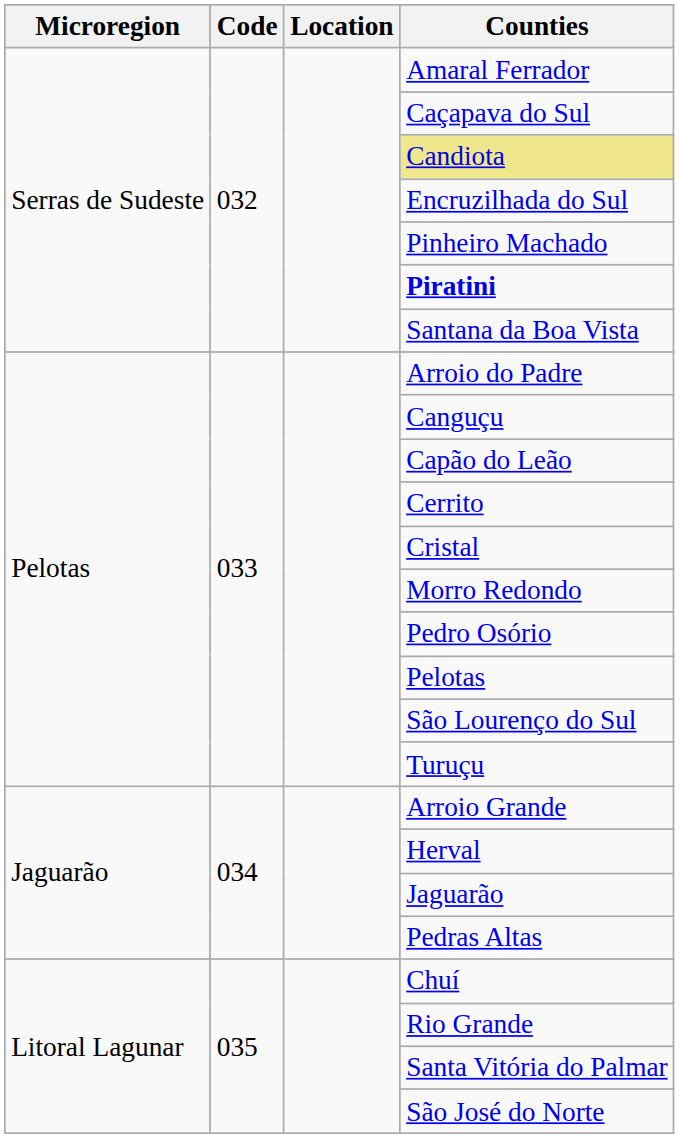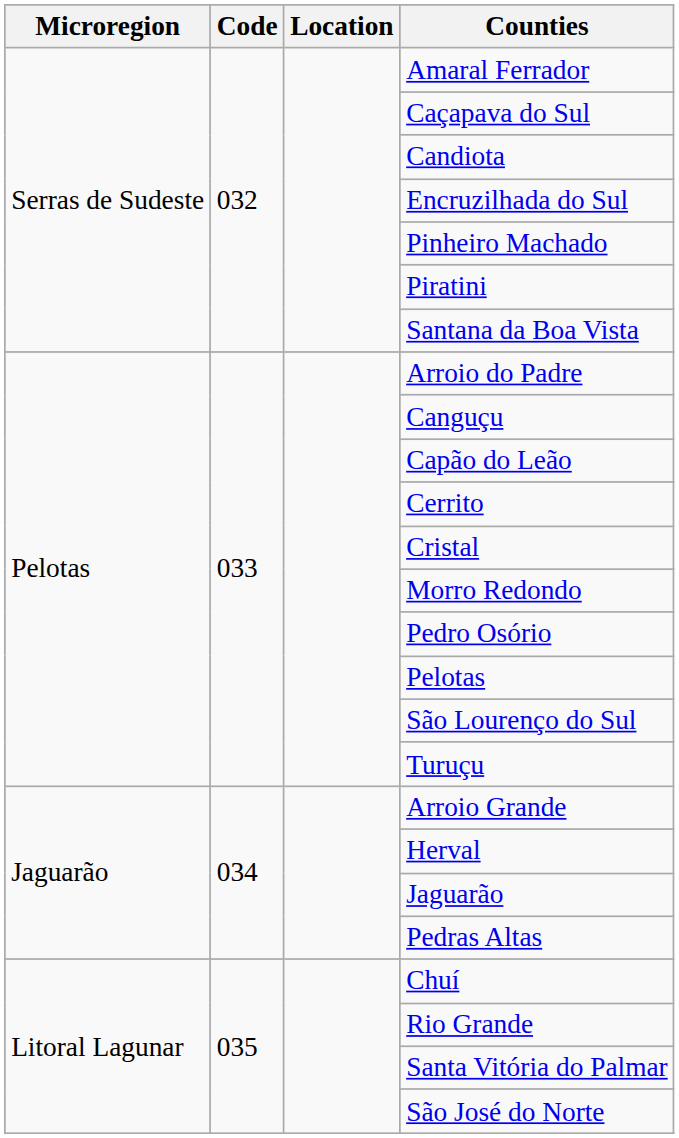(456, 156) khaki background -> (456, 156) no background
(451, 286) bold -> (446, 286) normal
